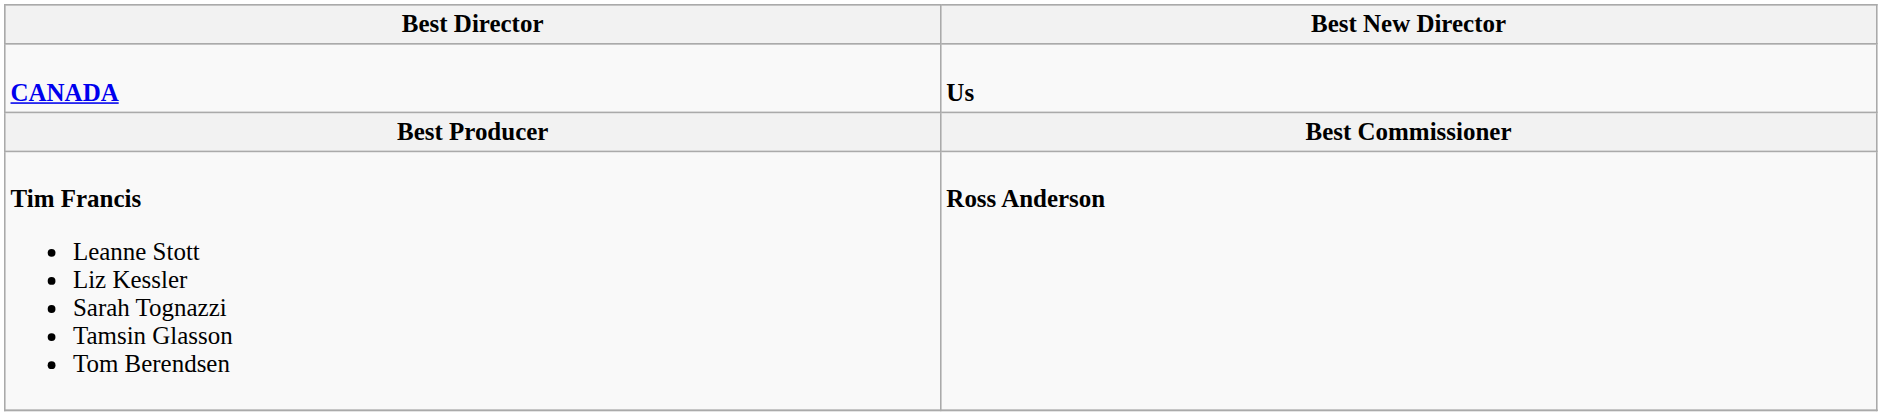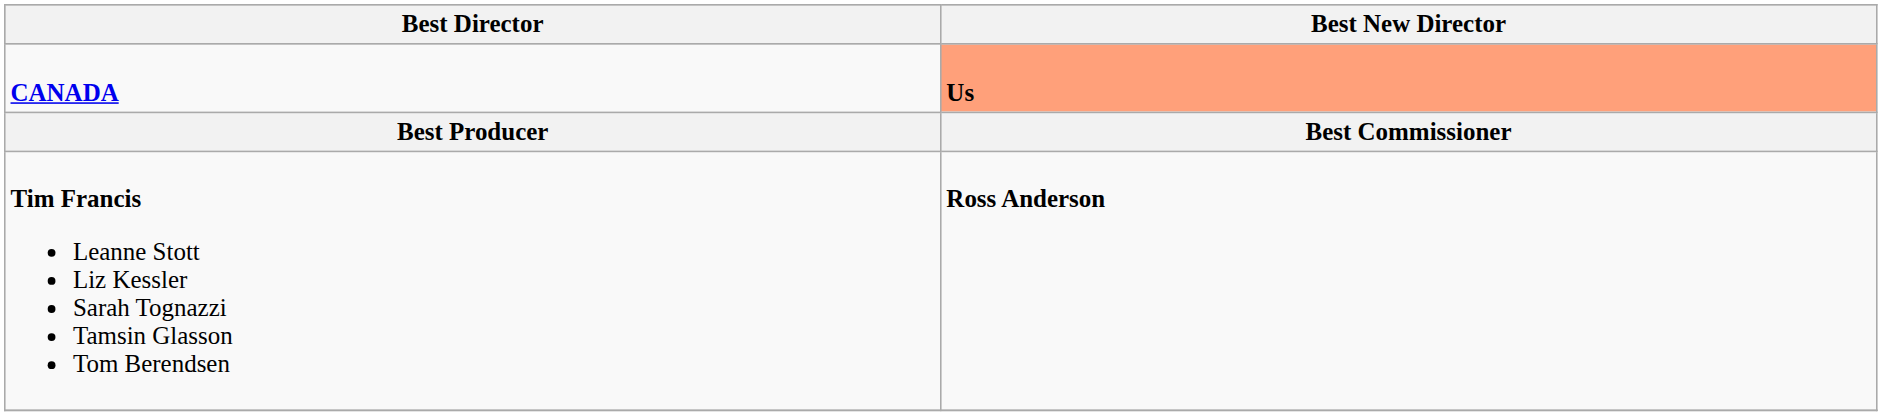(960, 91) no background -> (960, 91) lightsalmon background
